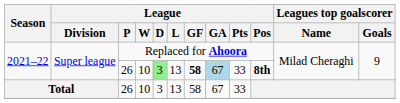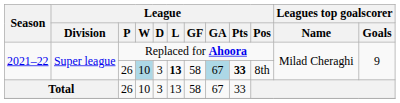(144, 70) no background -> (144, 70) lightblue background
(160, 70) lightgreen background -> (160, 70) no background
(175, 70) normal -> (175, 70) bold
(195, 70) bold -> (195, 70) normal
(240, 70) normal -> (240, 70) bold
(262, 70) bold -> (262, 70) normal
